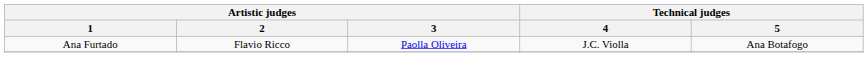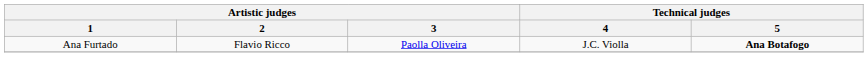(777, 44) normal -> (777, 44) bold
